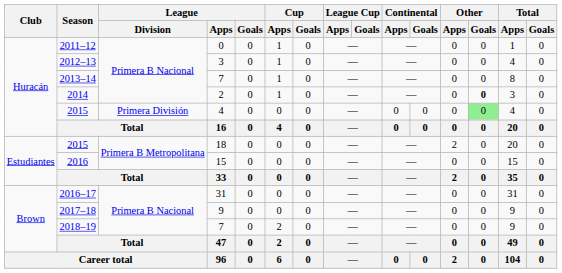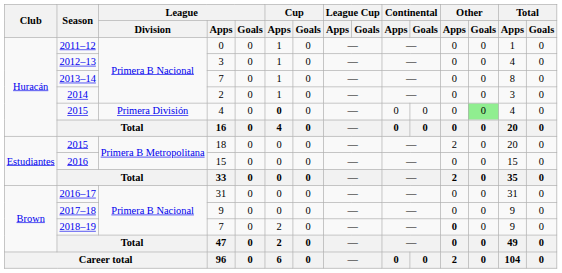(483, 95) bold -> (483, 95) normal
(279, 111) normal -> (279, 111) bold
(454, 227) normal -> (454, 227) bold
